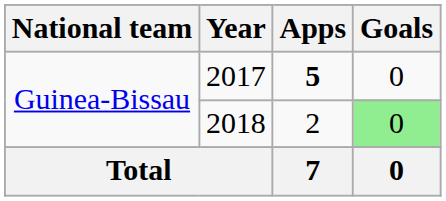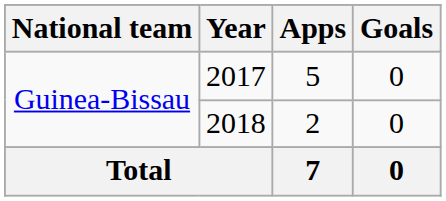(313, 75) bold -> (313, 75) normal
(396, 123) lightgreen background -> (396, 123) no background
